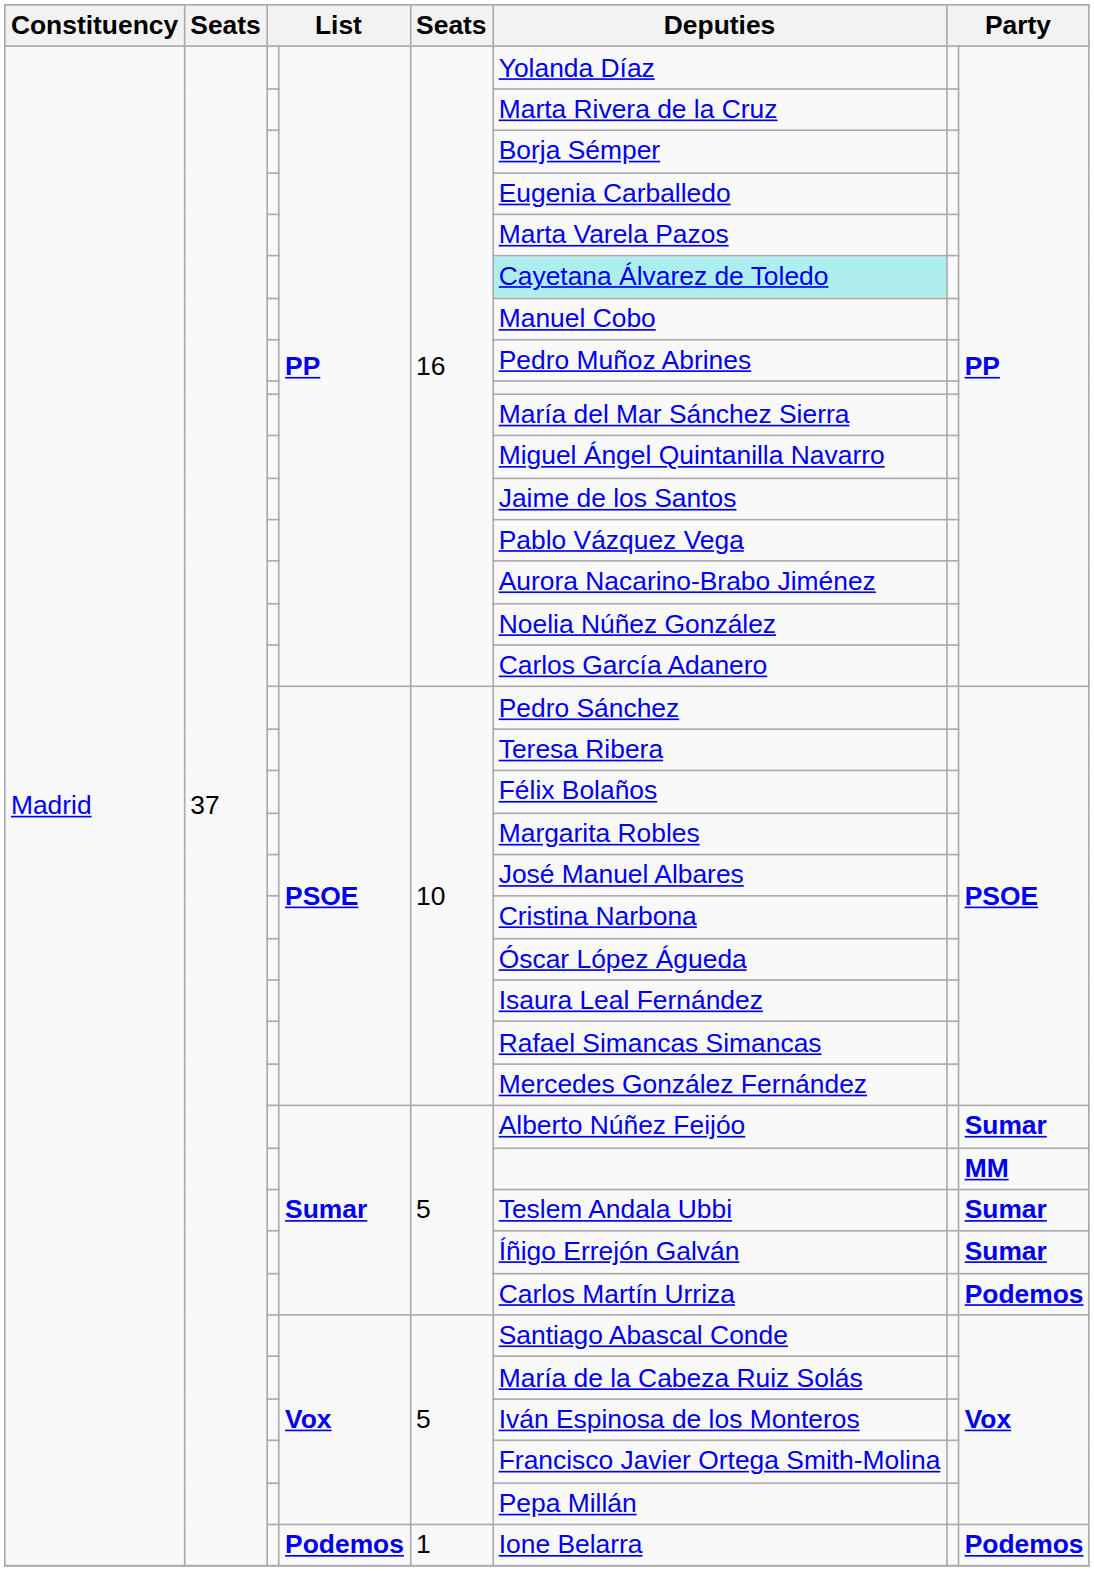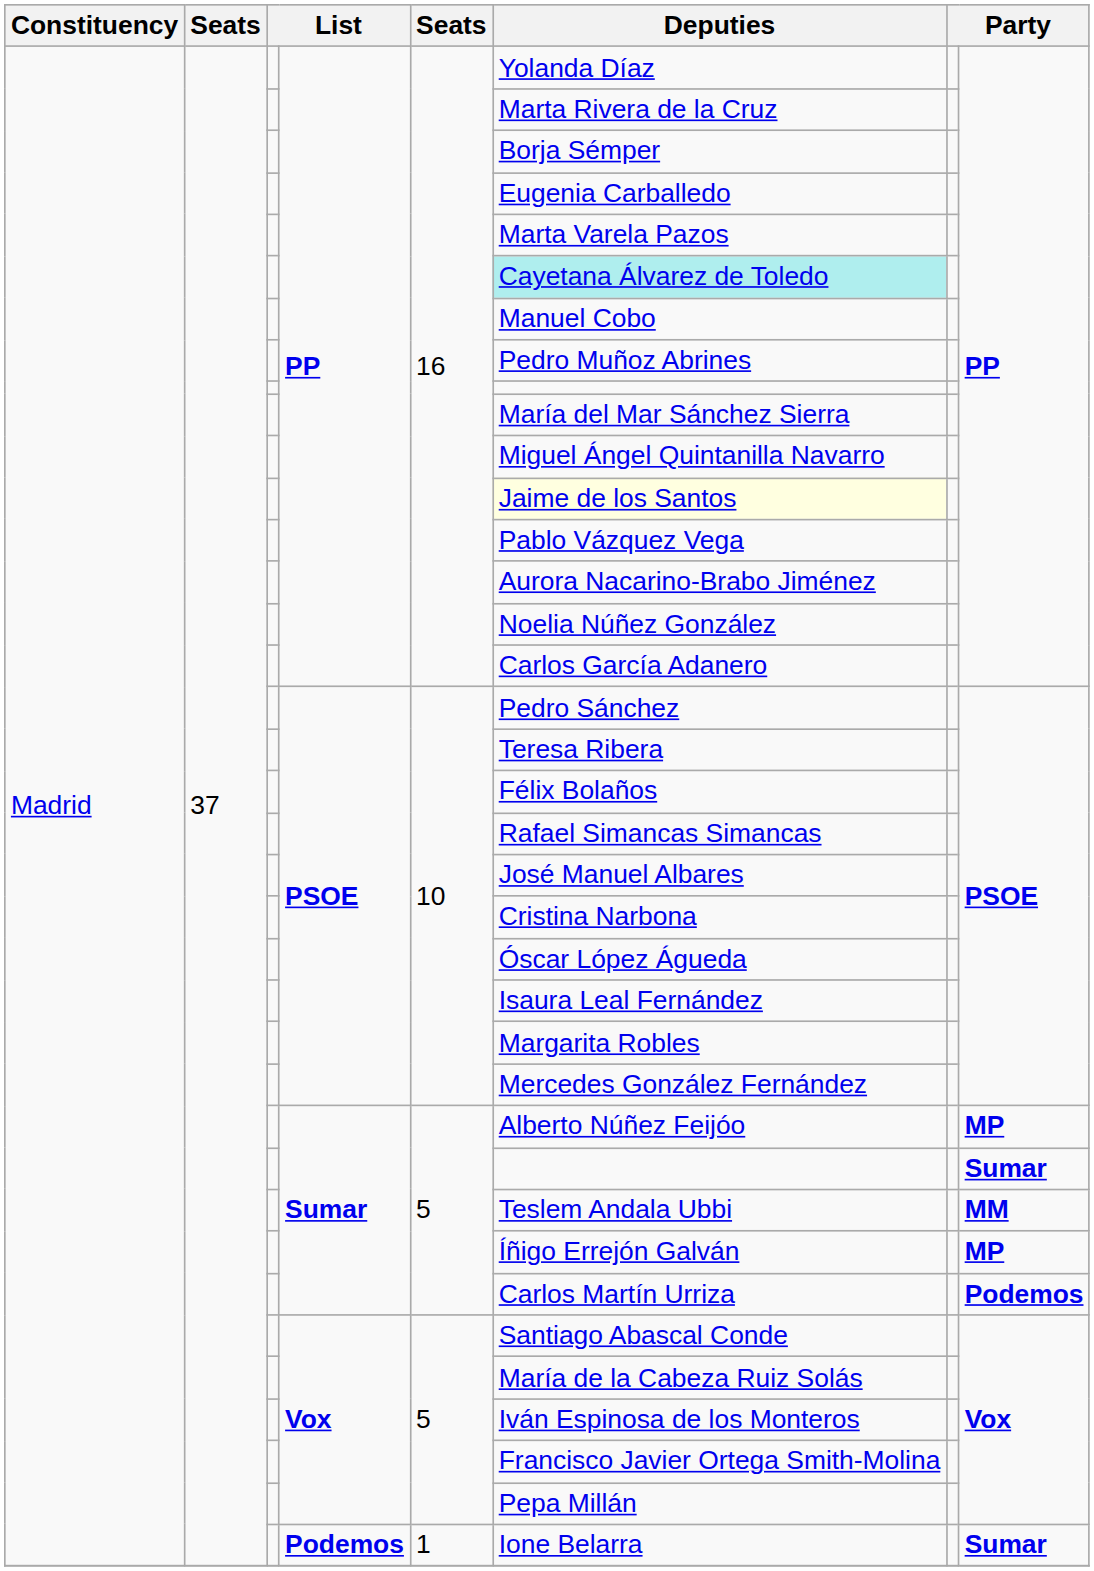(618, 498) no background -> (618, 498) lightyellow background
(599, 833) Margarita Robles -> (660, 833) Rafael Simancas Simancas
(660, 1042) Rafael Simancas Simancas -> (599, 1042) Margarita Robles
(1006, 1126) Sumar -> (984, 1126) MP
(987, 1168) MM -> (1006, 1168) Sumar
(1006, 1209) Sumar -> (987, 1209) MM
(1006, 1251) Sumar -> (984, 1251) MP
(1024, 1544) Podemos -> (1006, 1544) Sumar
